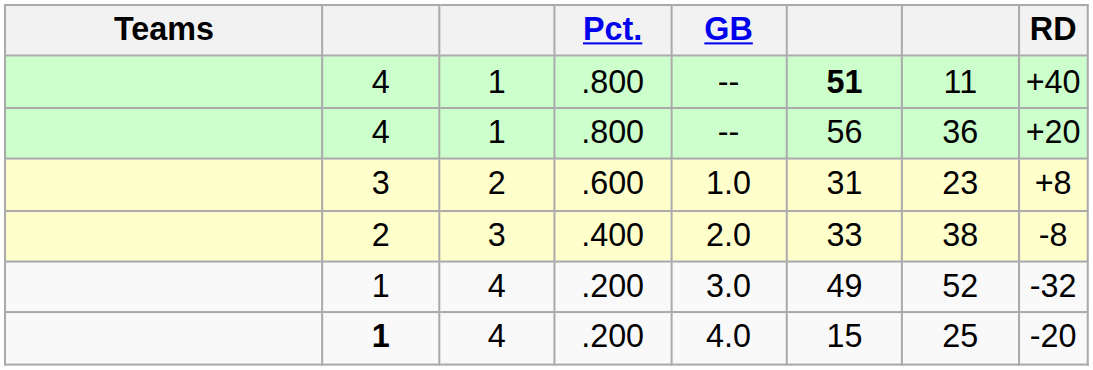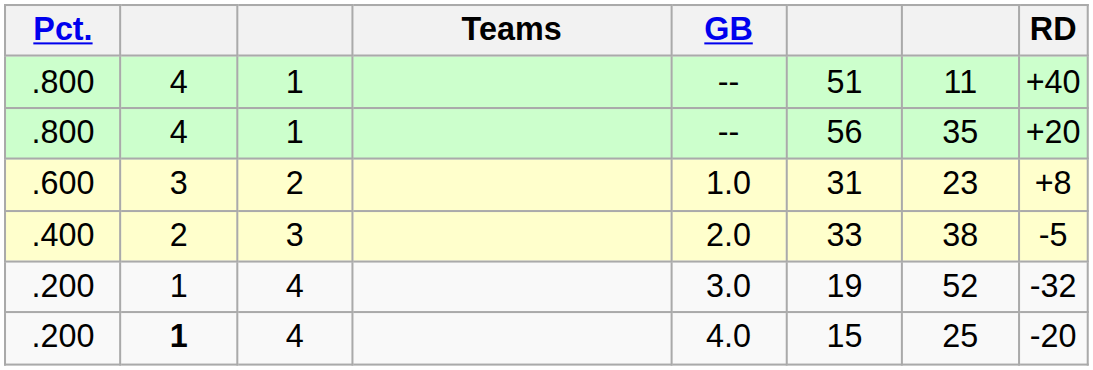columns swapped: (164, 30) <-> (613, 30)
(844, 81) bold -> (844, 81) normal
(960, 132) 36 -> (960, 132) 35
(1053, 235) -8 -> (1053, 235) -5
(844, 286) 49 -> (844, 286) 19
